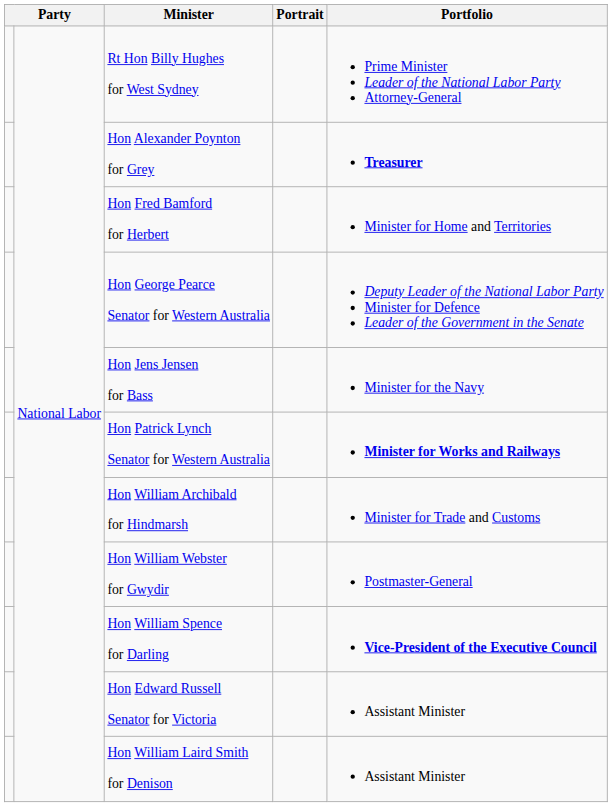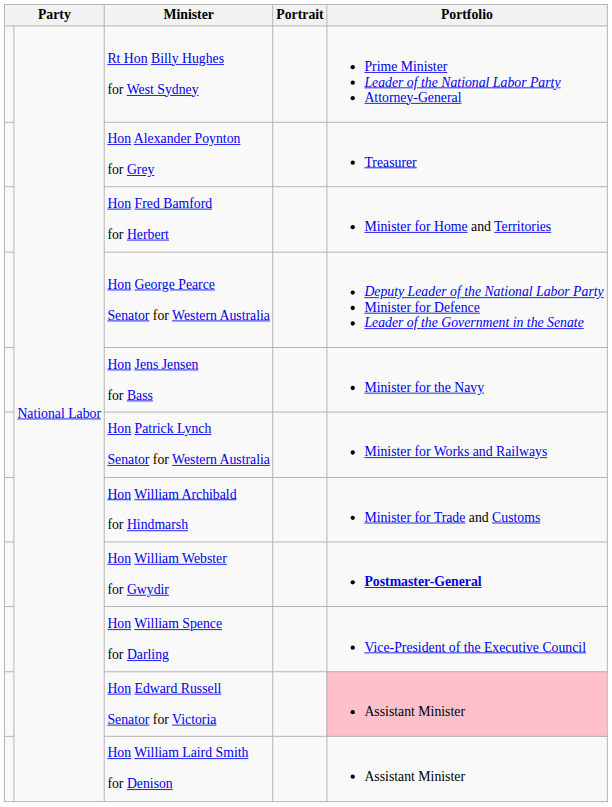(467, 162) bold -> (467, 162) normal
(467, 452) bold -> (467, 452) normal
(467, 582) normal -> (467, 582) bold
(467, 647) bold -> (467, 647) normal
(467, 712) no background -> (467, 712) pink background
